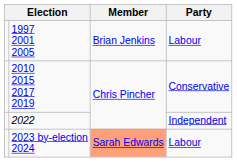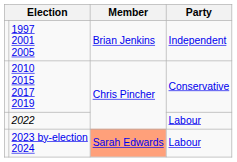(185, 40) Labour -> (197, 40) Independent
(197, 120) Independent -> (185, 120) Labour
